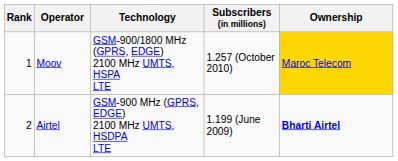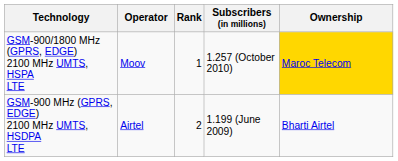columns swapped: (19, 18) <-> (147, 18)
(311, 125) bold -> (308, 125) normal
